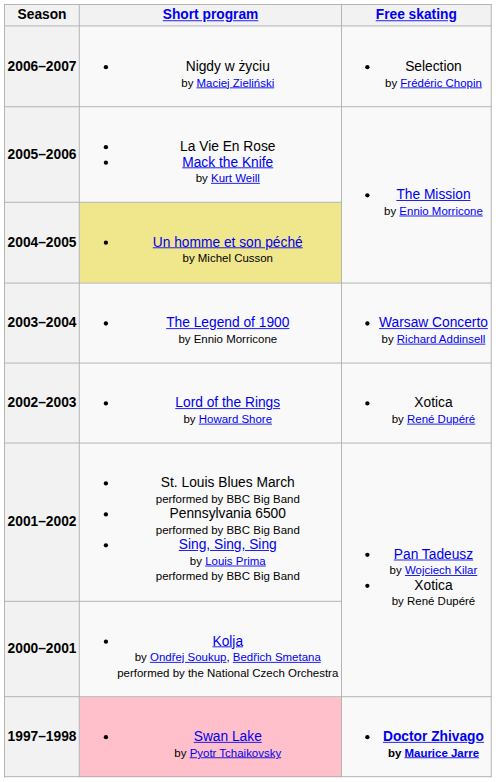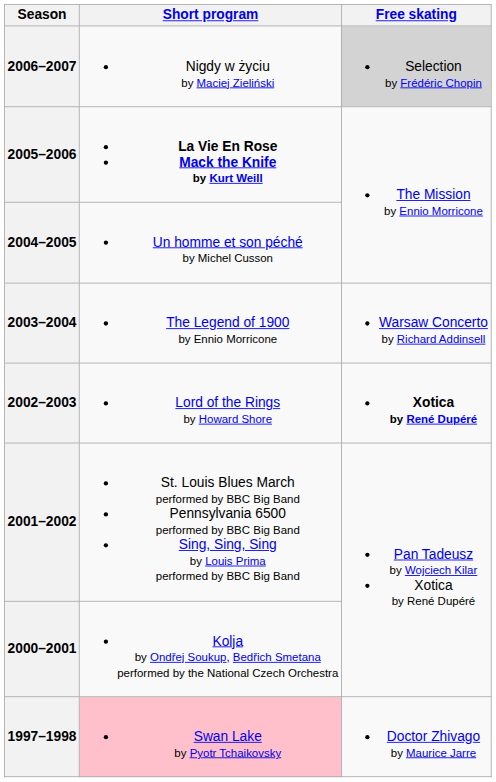(416, 74) no background -> (416, 74) lightgrey background
(211, 162) normal -> (211, 162) bold
(211, 250) khaki background -> (211, 250) no background
(416, 411) normal -> (416, 411) bold
(416, 745) bold -> (416, 745) normal
